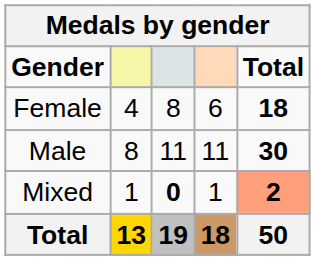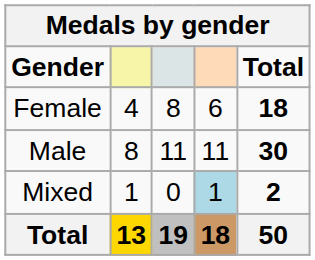(173, 193) bold -> (173, 193) normal
(215, 193) no background -> (215, 193) lightblue background
(273, 193) lightsalmon background -> (273, 193) no background
